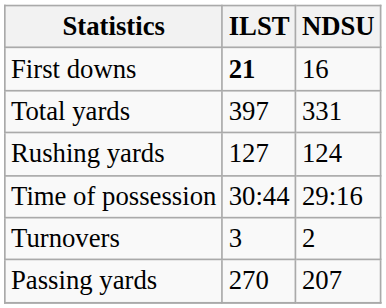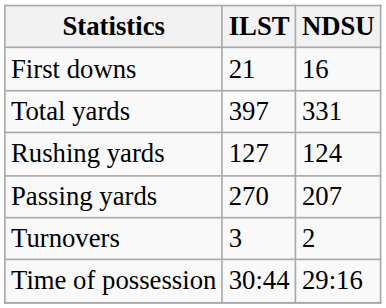(242, 68) bold -> (242, 68) normal
rows swapped: (84, 280) <-> (114, 195)
